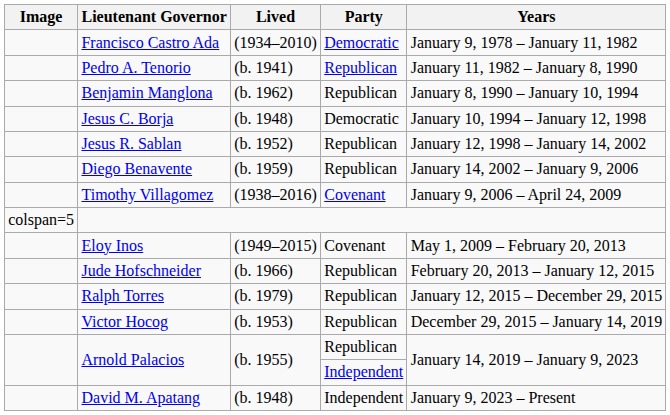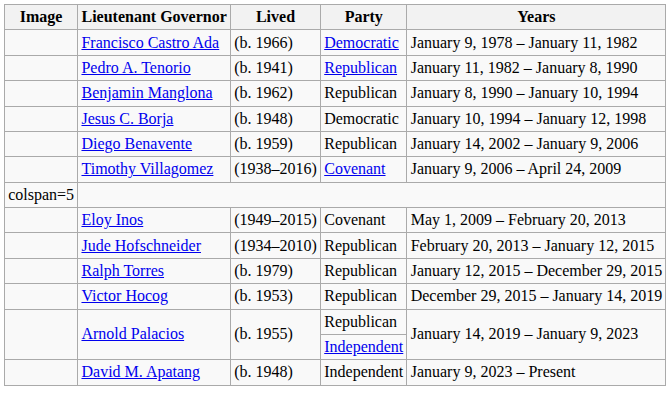(276, 42) (1934–2010) -> (264, 42) (b. 1966)
- row: (131, 144)
(264, 270) (b. 1966) -> (276, 245) (1934–2010)
